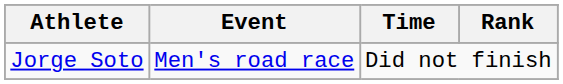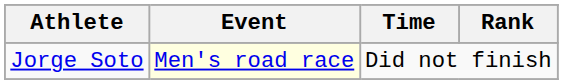(254, 61) no background -> (254, 61) lightyellow background
